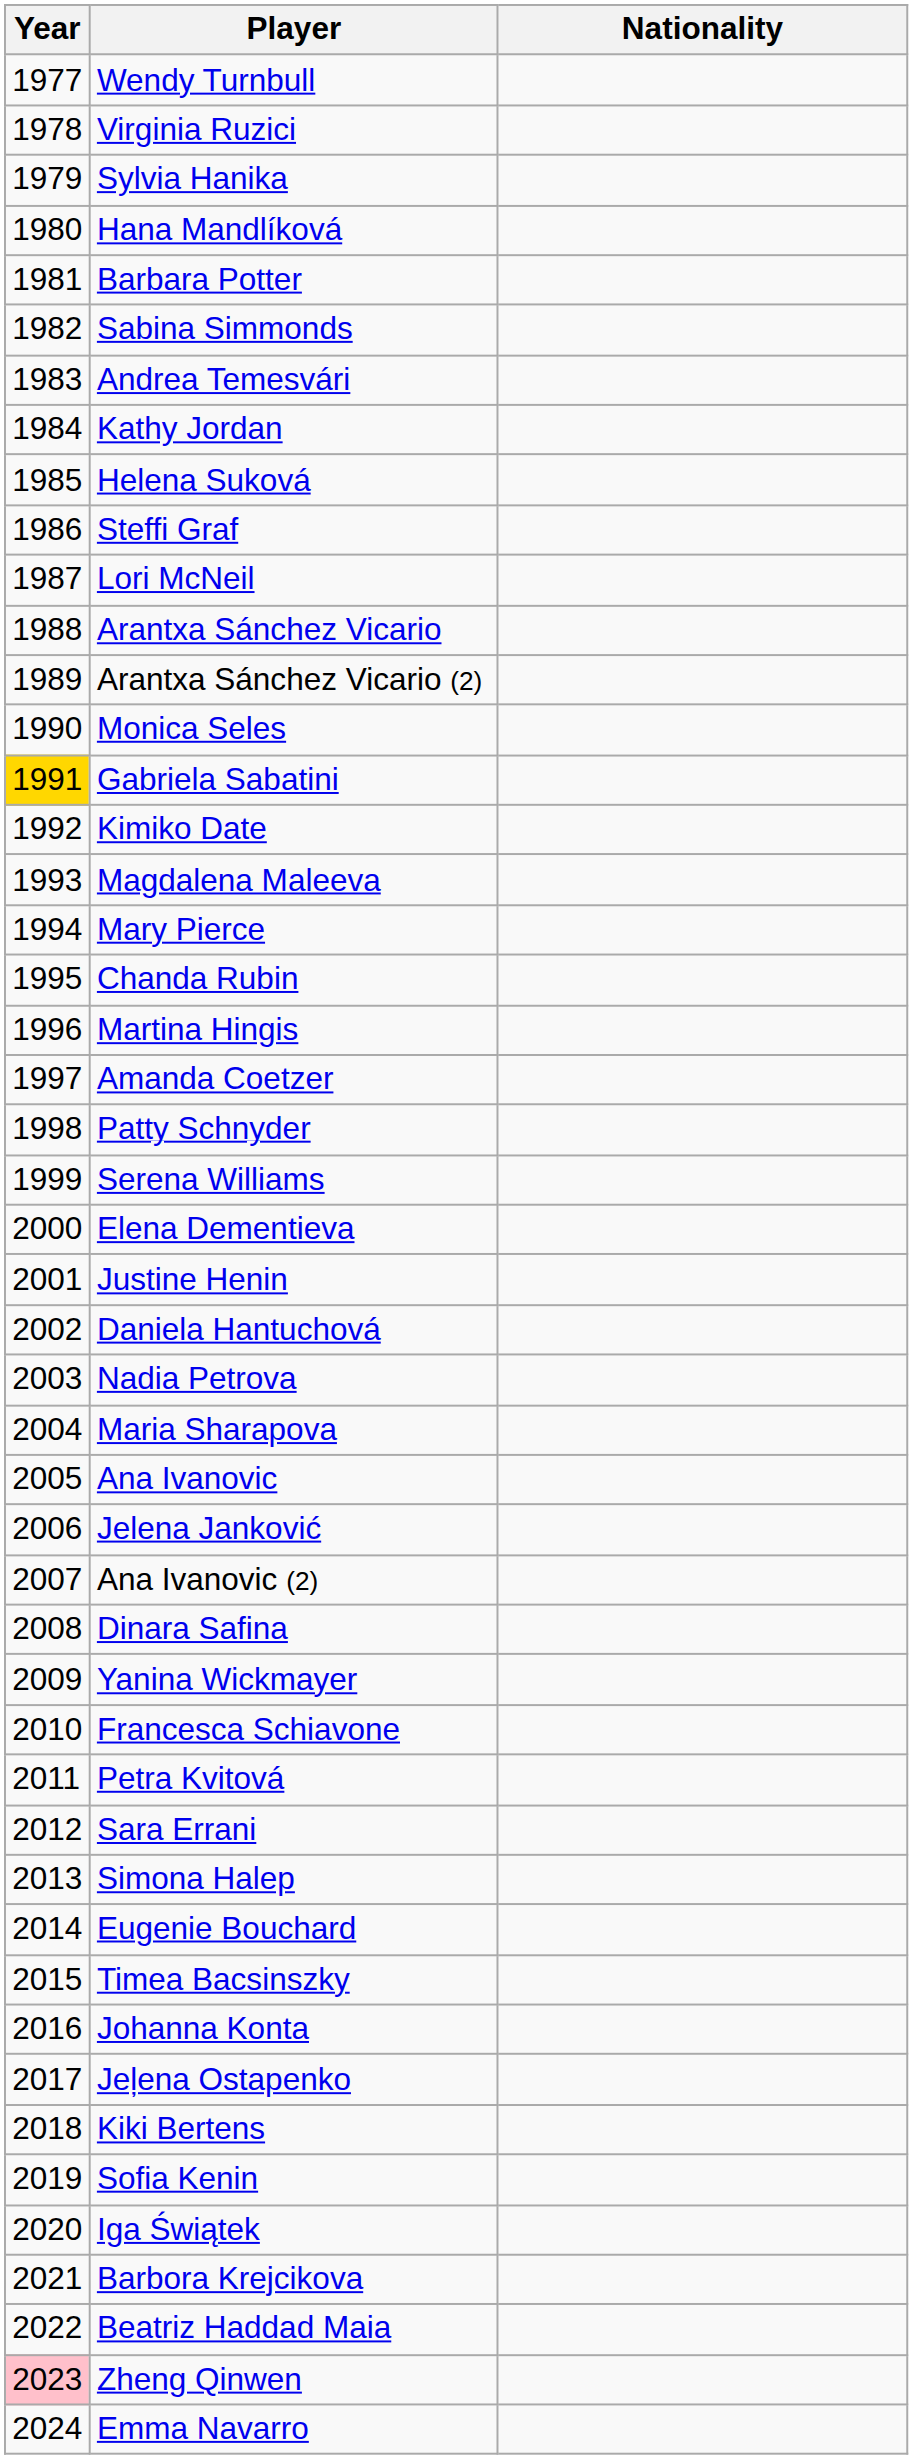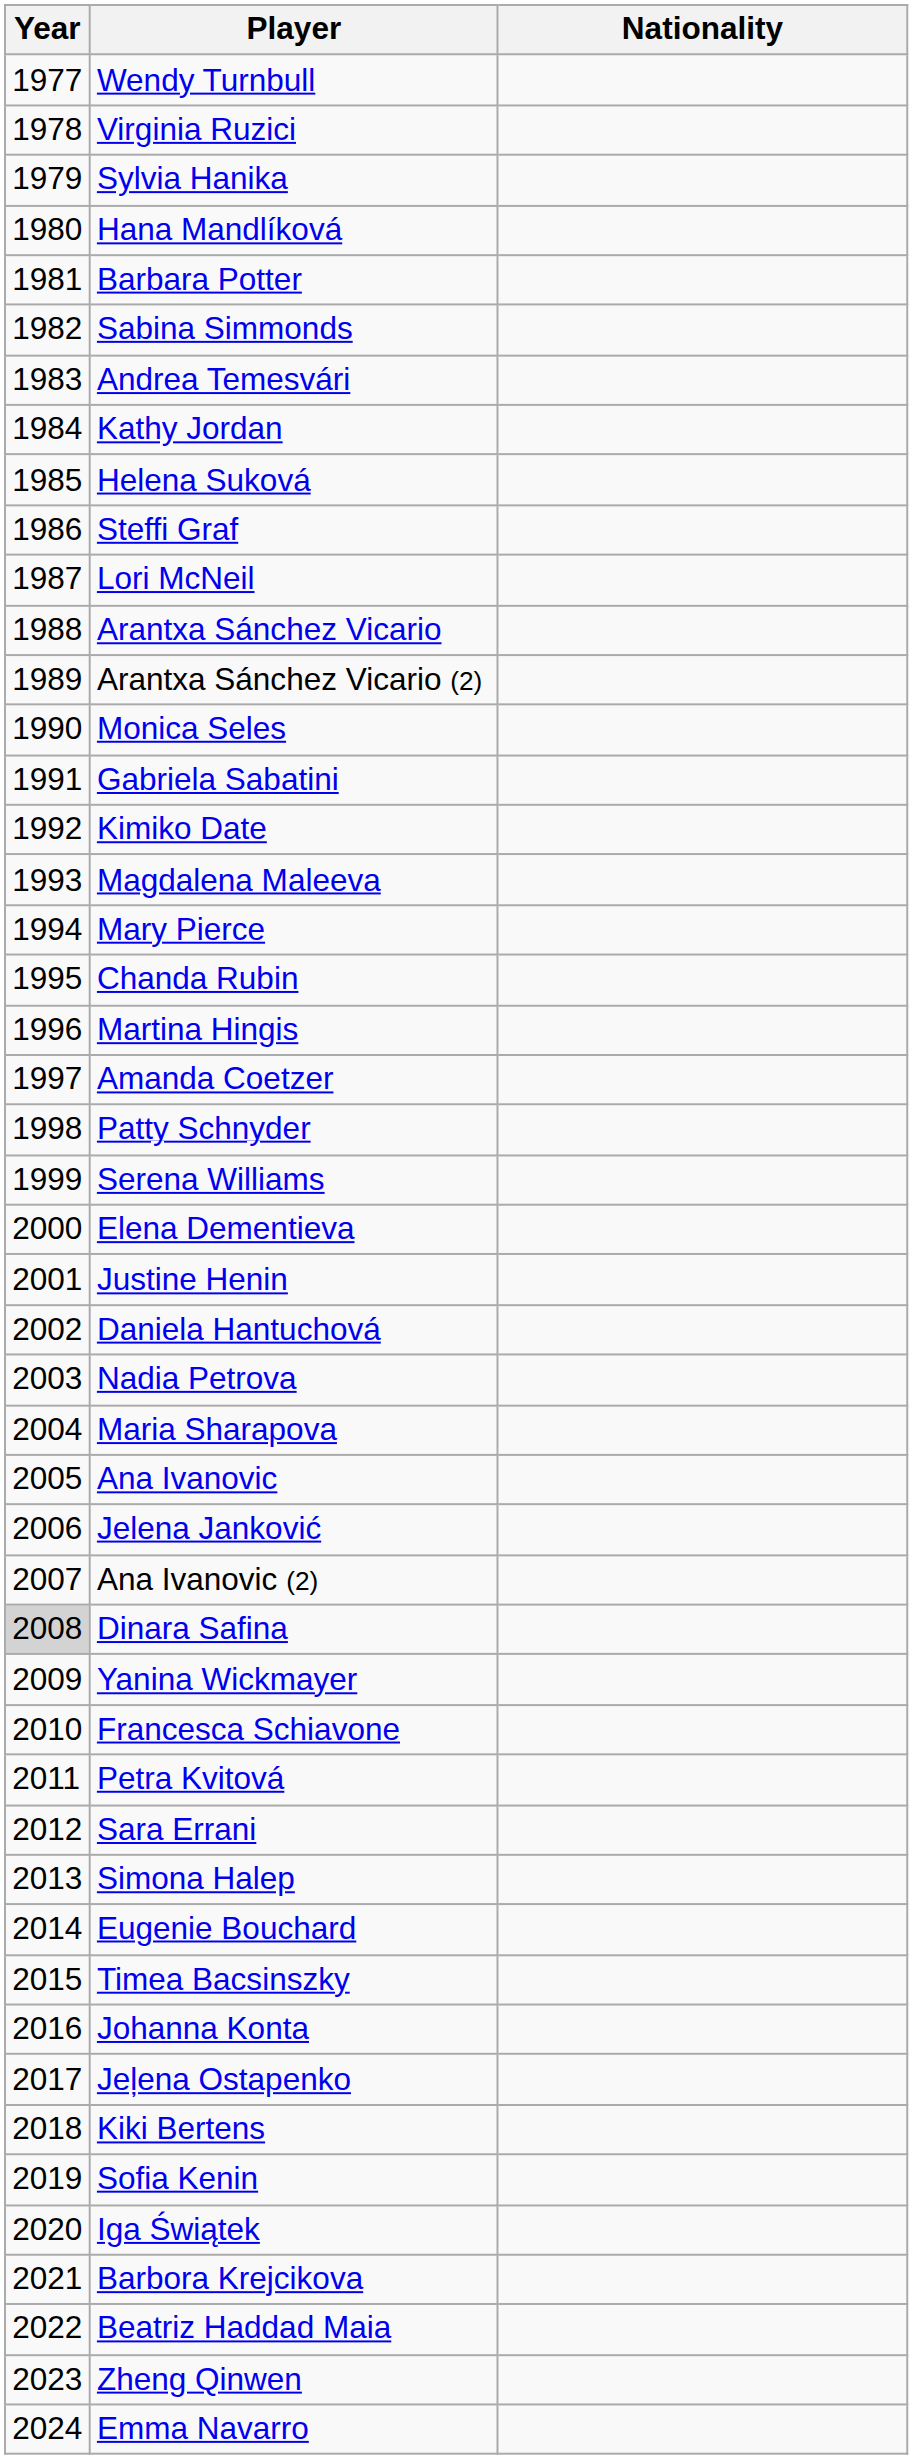(47, 779) gold background -> (47, 779) no background
(47, 1629) no background -> (47, 1629) lightgrey background
(47, 2378) pink background -> (47, 2378) no background
